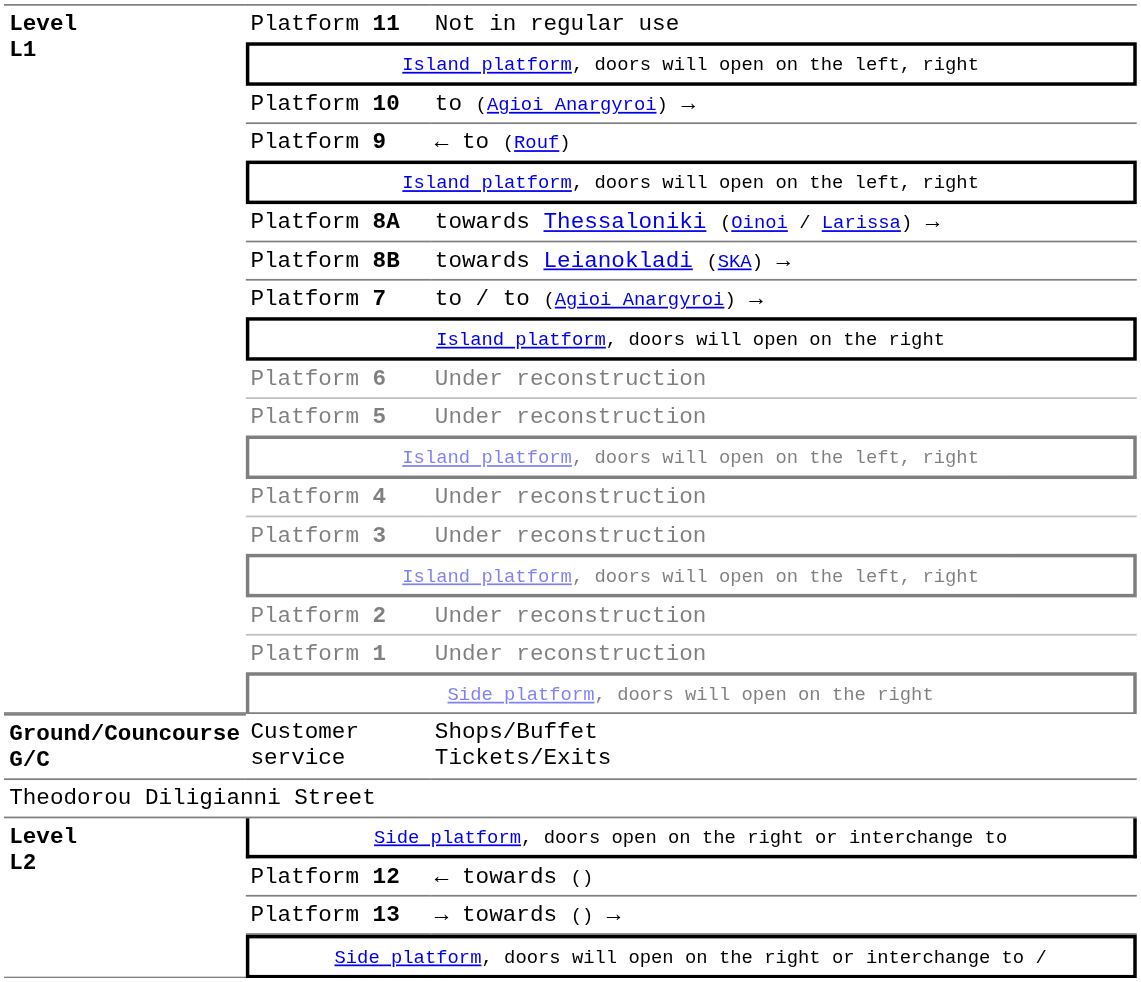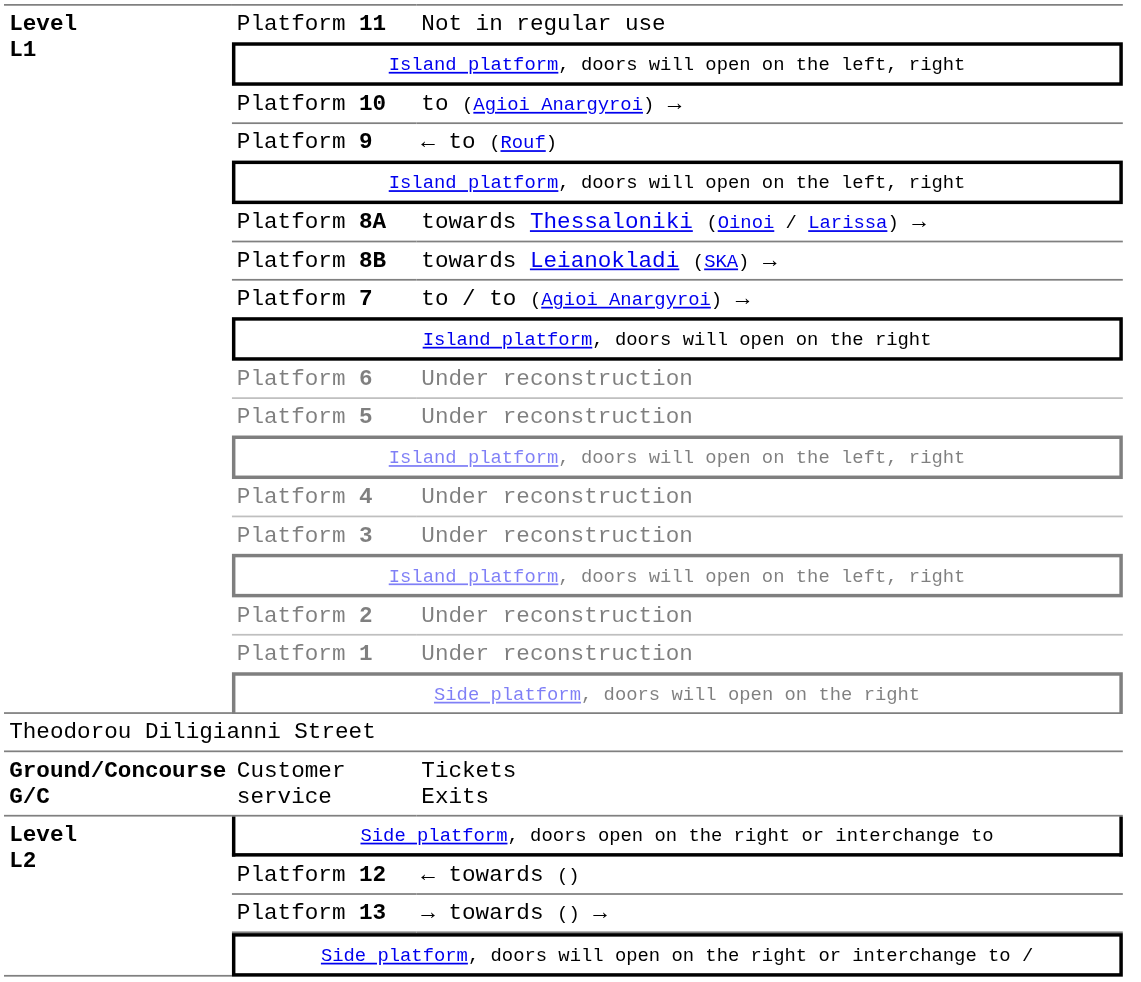- row: (305, 745)
+ row: (291, 784)
